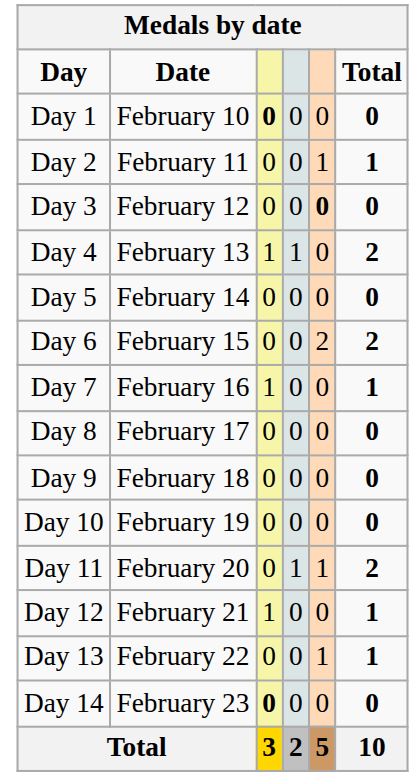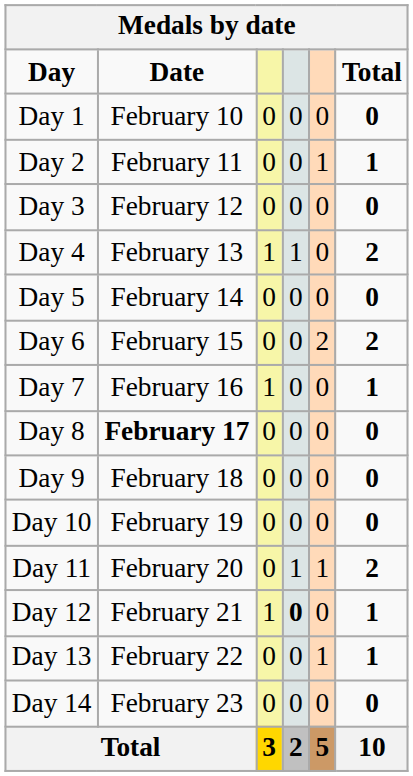(269, 116) bold -> (269, 116) normal
(322, 206) bold -> (322, 206) normal
(183, 432) normal -> (177, 432) bold
(296, 612) normal -> (296, 612) bold
(269, 702) bold -> (269, 702) normal
